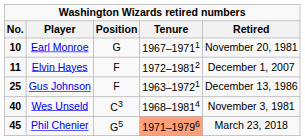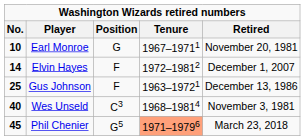(15, 67) 11 -> (15, 67) 14
